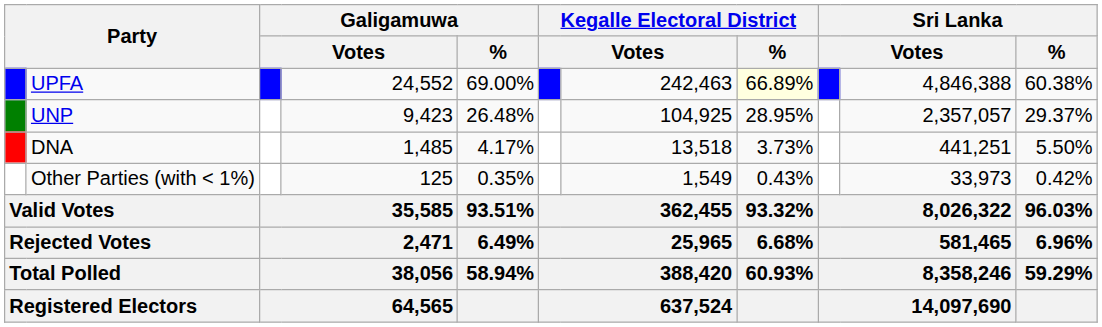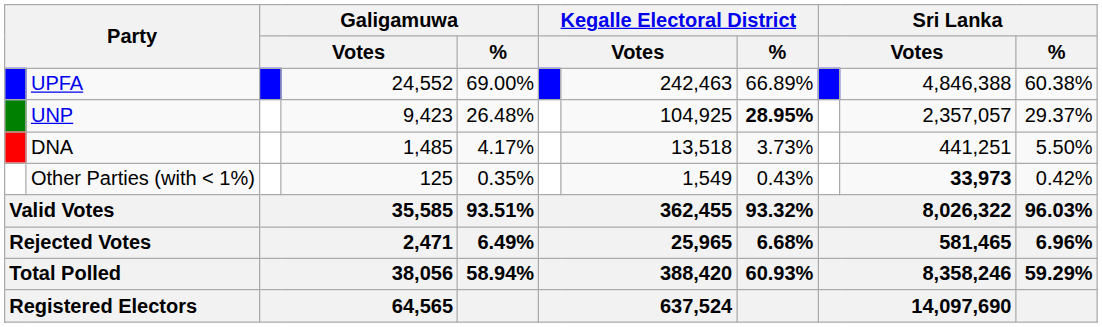(779, 83) lightyellow background -> (779, 83) no background
(779, 115) normal -> (779, 115) bold
(981, 178) normal -> (981, 178) bold
